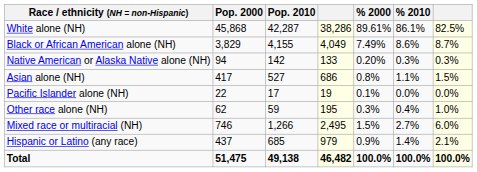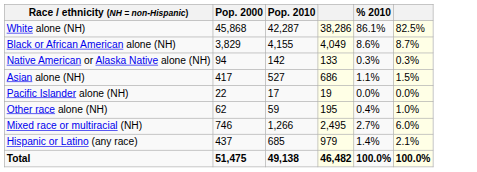- column: (374, 12)
